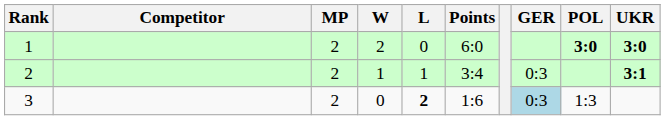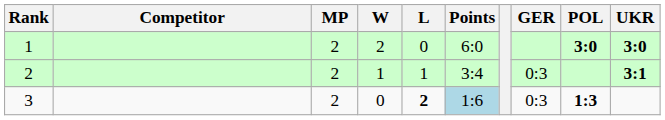(472, 100) no background -> (472, 100) lightblue background
(536, 100) lightblue background -> (536, 100) no background
(586, 100) normal -> (586, 100) bold
